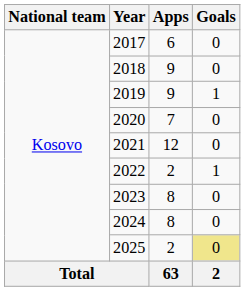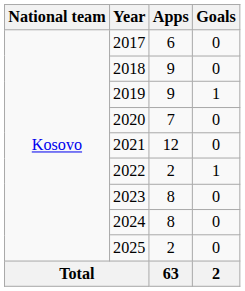(216, 247) khaki background -> (216, 247) no background
